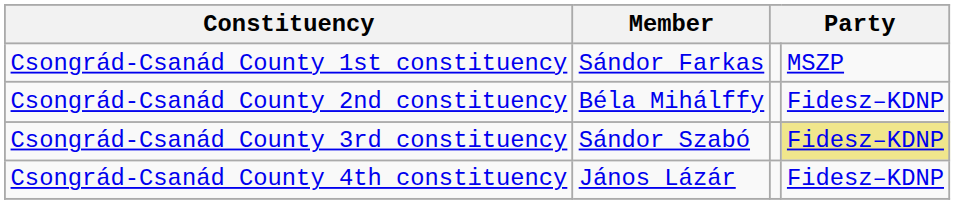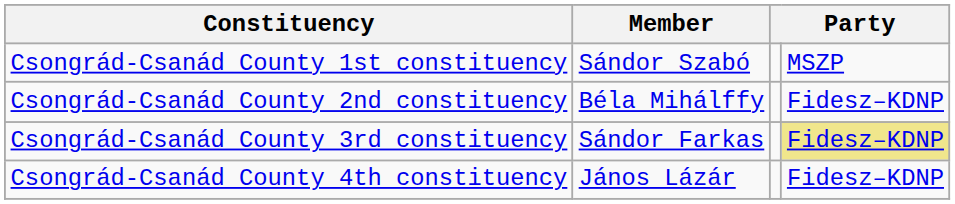(671, 63) Sándor Farkas -> (664, 63) Sándor Szabó
(664, 141) Sándor Szabó -> (671, 141) Sándor Farkas
